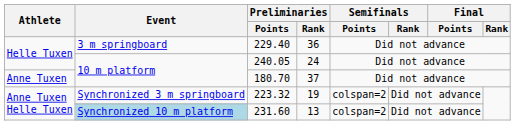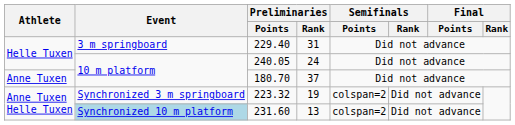(313, 45) 36 -> (313, 45) 31
